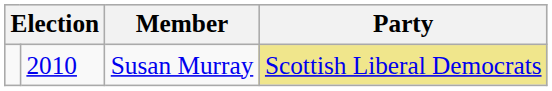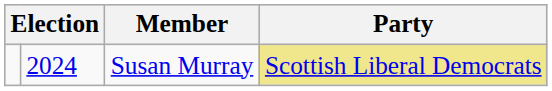(52, 64) 2010 -> (52, 64) 2024
